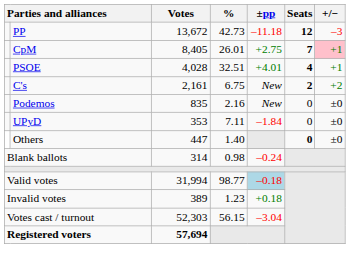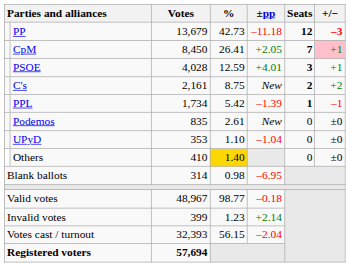(192, 31) 13,672 -> (192, 31) 13,679
(337, 31) normal -> (337, 31) bold
(195, 49) 8,405 -> (195, 49) 8,450
(232, 49) 26.01 -> (232, 49) 26.41
(269, 49) +2.75 -> (269, 49) +2.05
(232, 67) 32.51 -> (232, 67) 12.59
(309, 67) 4 -> (309, 67) 3
(235, 85) 6.75 -> (235, 85) 8.75
+ row: (23, 103)
(235, 103) 2.16 -> (235, 121) 2.61
(235, 121) 7.11 -> (235, 139) 1.10
(269, 121) –1.84 -> (269, 139) –1.04
(199, 139) 447 -> (199, 157) 410
(235, 139) no background -> (235, 157) gold background
(309, 139) bold -> (309, 157) normal
(269, 157) –0.24 -> (269, 175) –6.95
(192, 180) 31,994 -> (192, 198) 48,967
(269, 180) lightblue background -> (269, 198) no background
(199, 198) 389 -> (199, 216) 399
(269, 198) +0.18 -> (269, 216) +2.14
(192, 216) 52,303 -> (192, 234) 32,393
(269, 216) –3.04 -> (269, 234) –2.04
